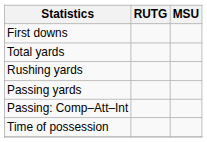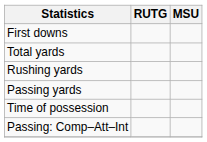rows swapped: (68, 108) <-> (58, 127)
